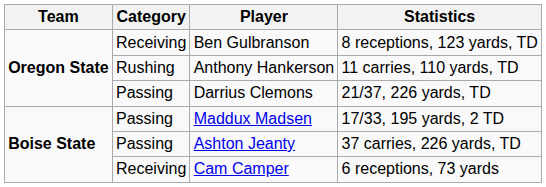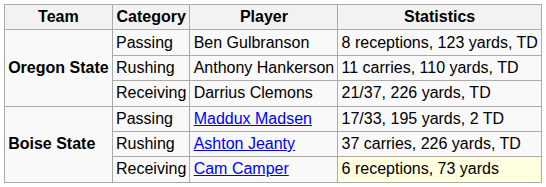(151, 42) Receiving -> (144, 42) Passing
(144, 93) Passing -> (151, 93) Receiving
(144, 144) Passing -> (145, 144) Rushing
(420, 169) no background -> (420, 169) lightyellow background
